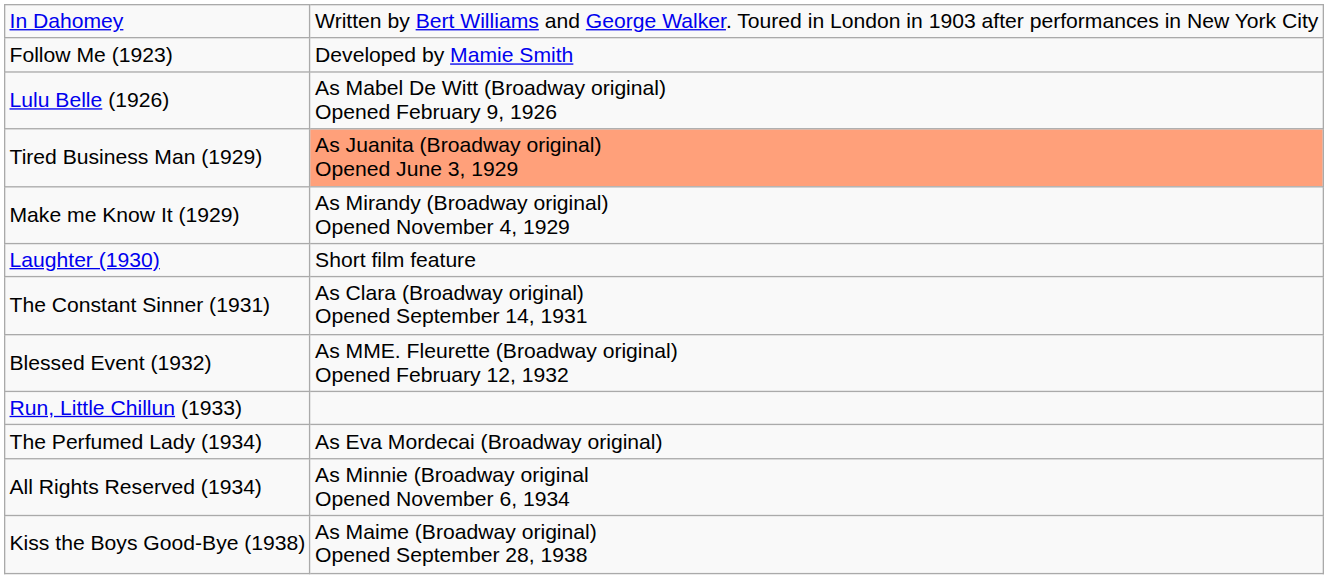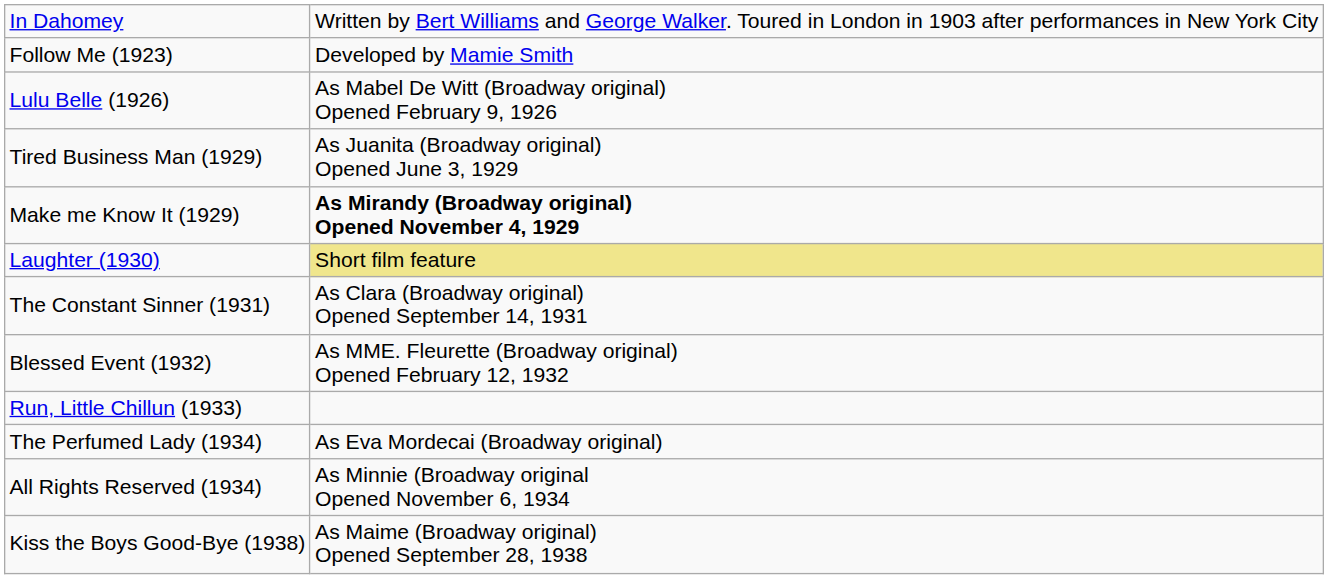(458, 157) lightsalmon background -> (458, 157) no background
(462, 214) normal -> (474, 214) bold
(395, 260) no background -> (395, 260) khaki background
